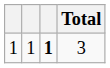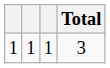(48, 47) bold -> (48, 47) normal
